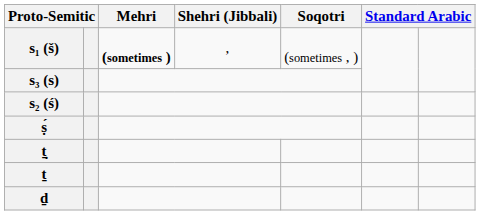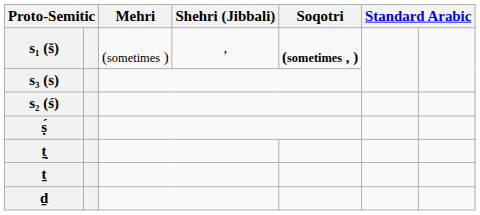(136, 56) bold -> (135, 56) normal
(321, 56) normal -> (320, 56) bold
